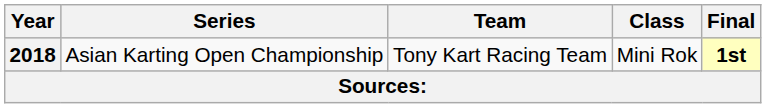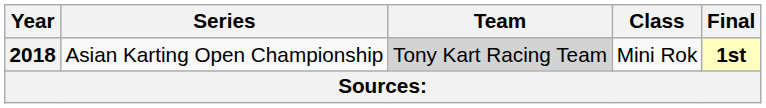(500, 54) no background -> (500, 54) lightgrey background
